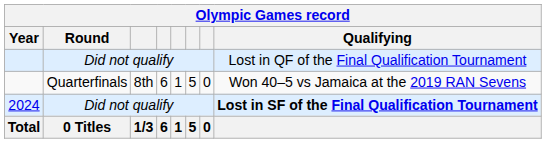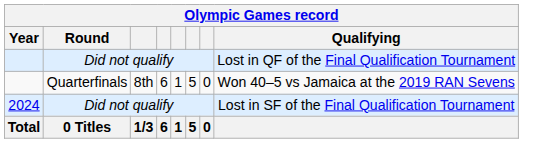(377, 104) bold -> (366, 104) normal
